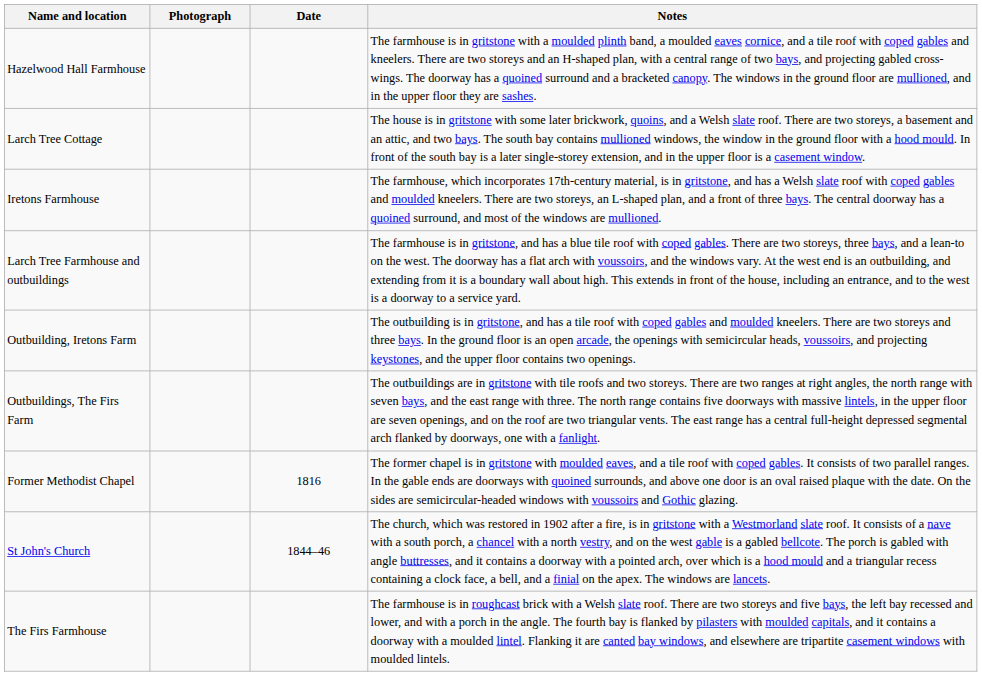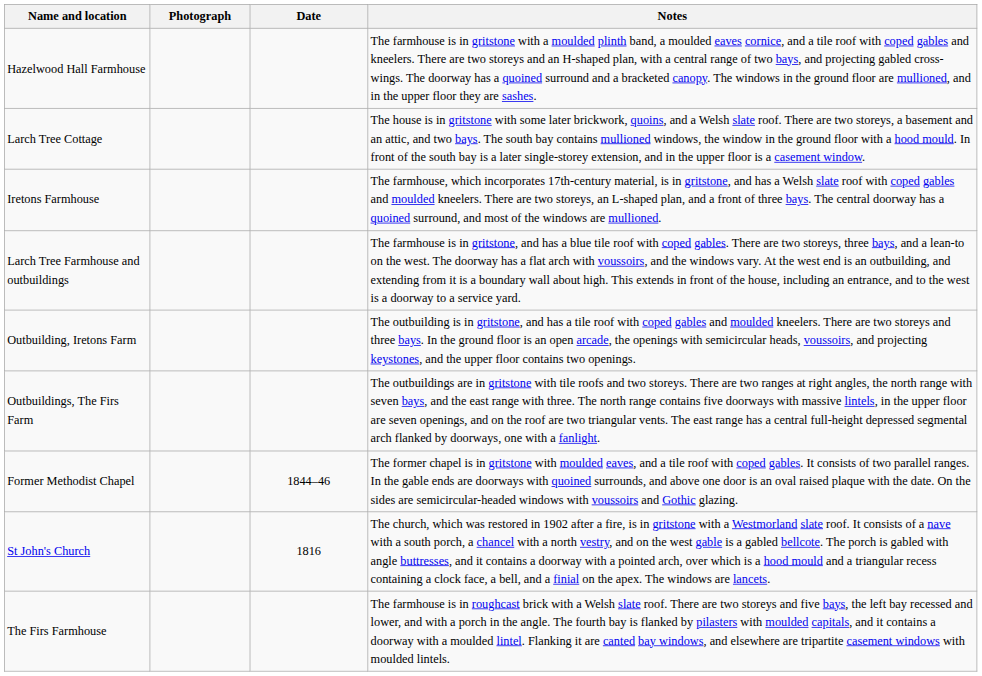(309, 481) 1816 -> (309, 481) 1844–46
(309, 551) 1844–46 -> (309, 551) 1816
